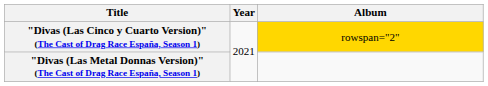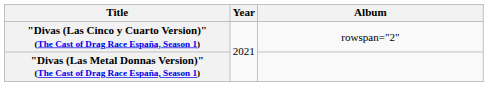(370, 36) gold background -> (370, 36) no background
